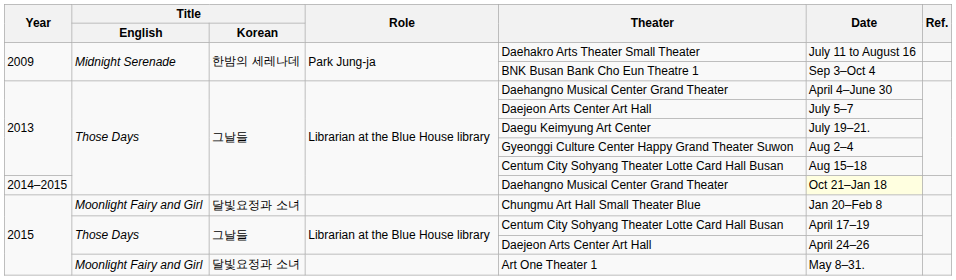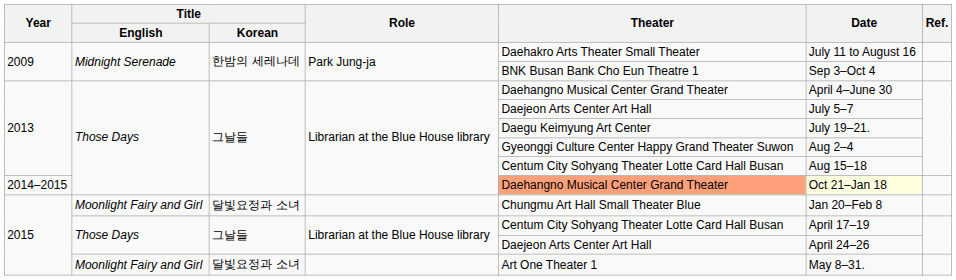(615, 185) no background -> (615, 185) lightsalmon background
